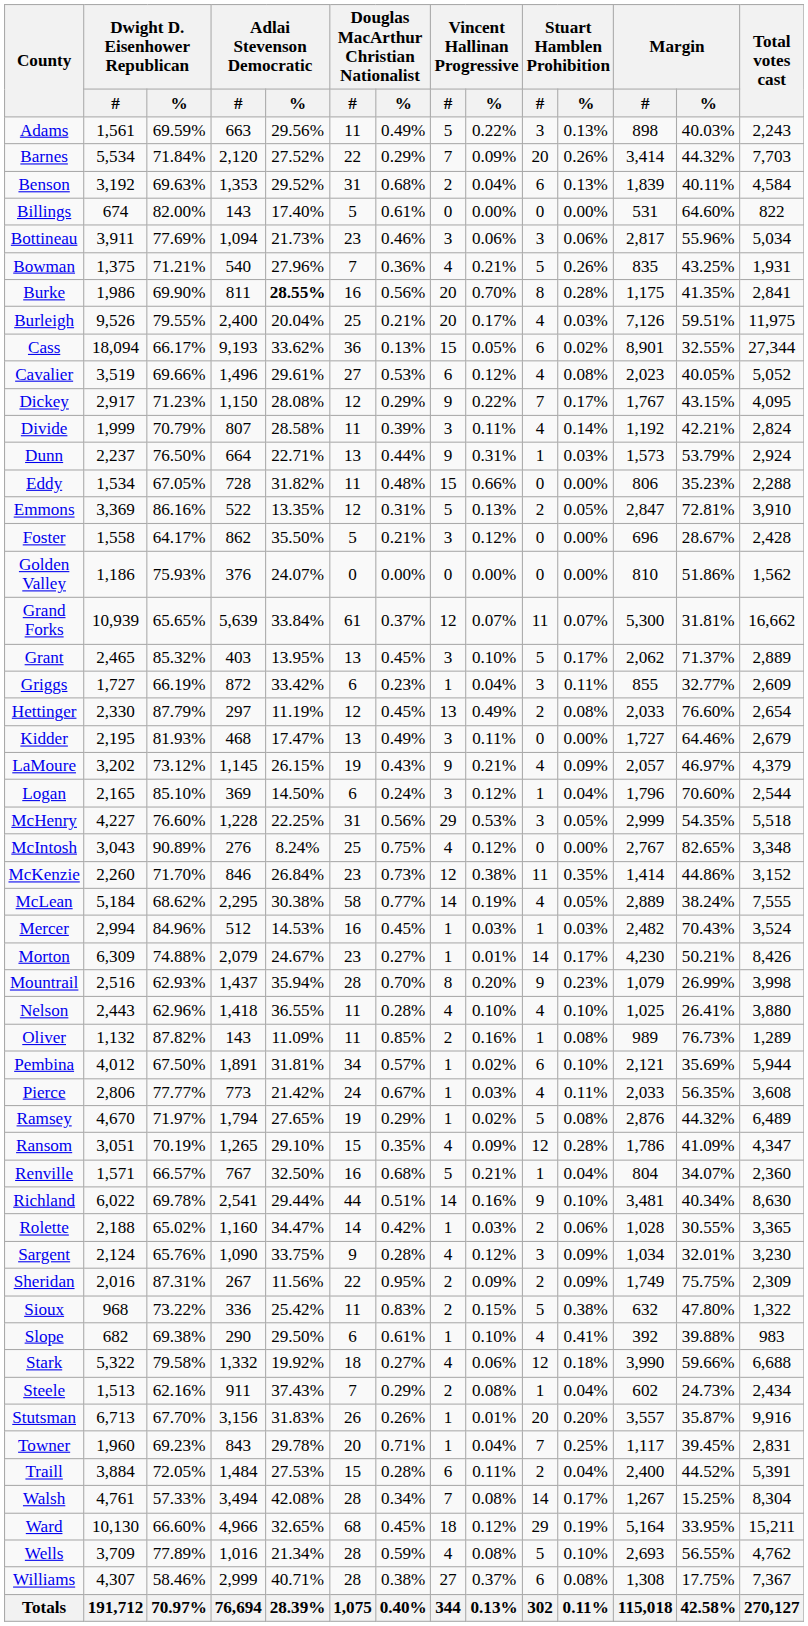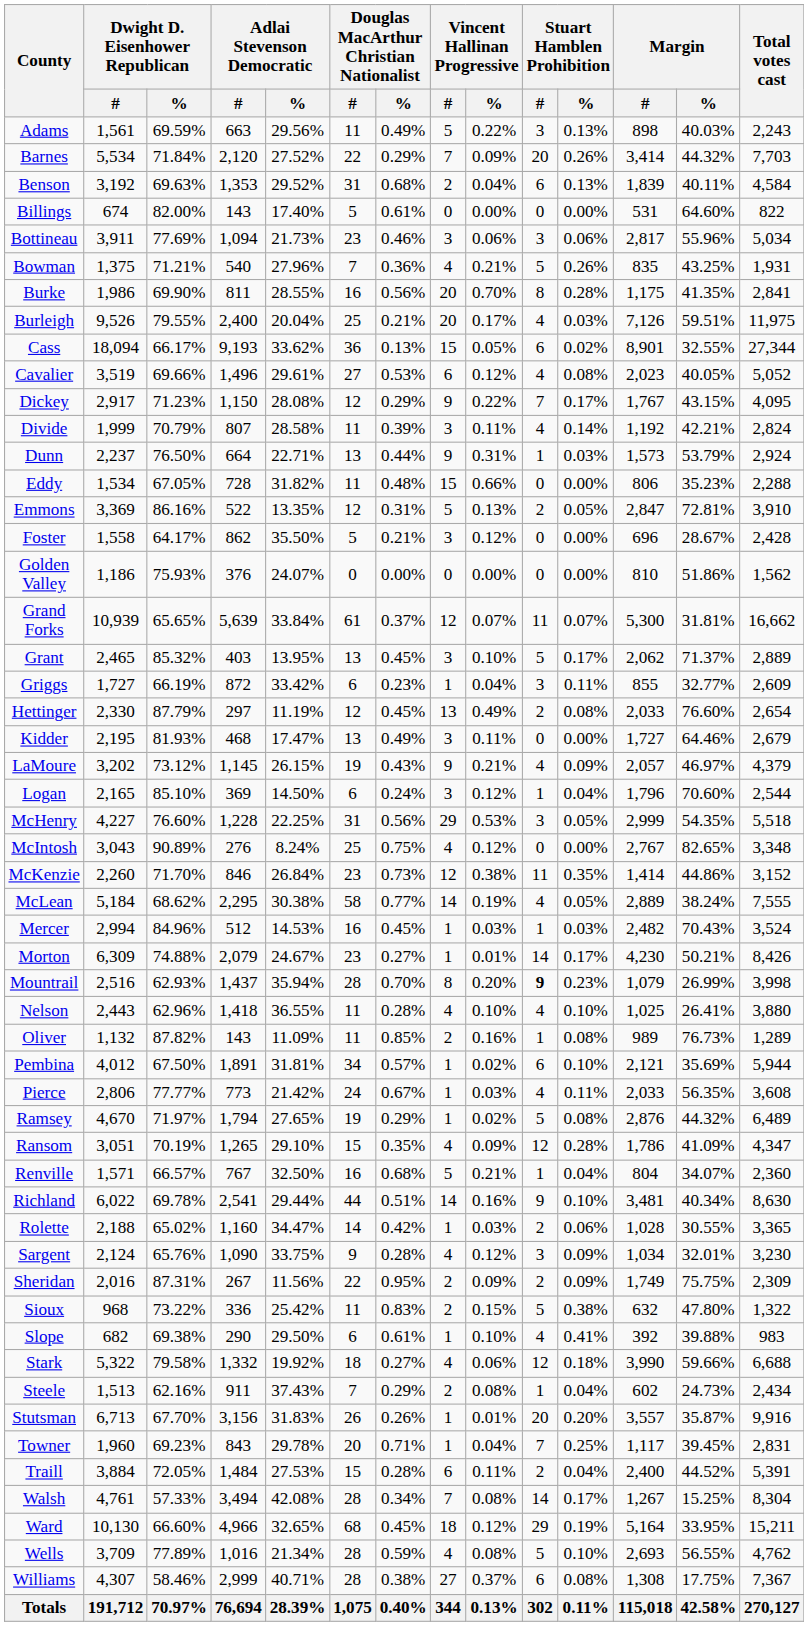(298, 293) bold -> (298, 293) normal
(540, 983) normal -> (540, 983) bold
